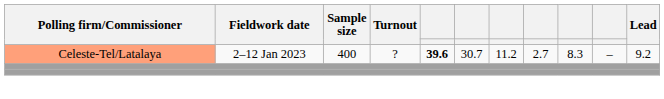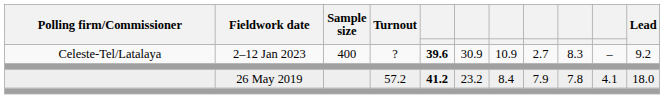(110, 54) lightsalmon background -> (110, 54) no background
(472, 54) 30.7 -> (472, 54) 30.9
(506, 54) 11.2 -> (506, 54) 10.9
+ row: (269, 79)
